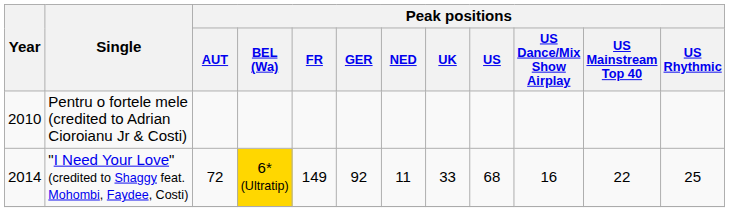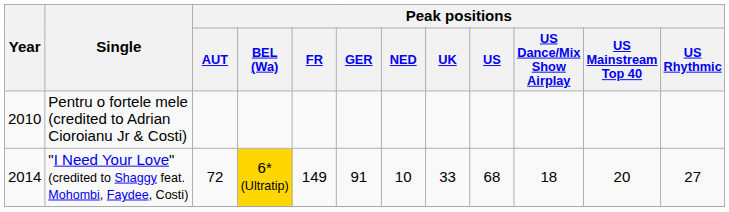(359, 177) 92 -> (359, 177) 91
(403, 177) 11 -> (403, 177) 10
(549, 177) 16 -> (549, 177) 18
(622, 177) 22 -> (622, 177) 20
(693, 177) 25 -> (693, 177) 27
